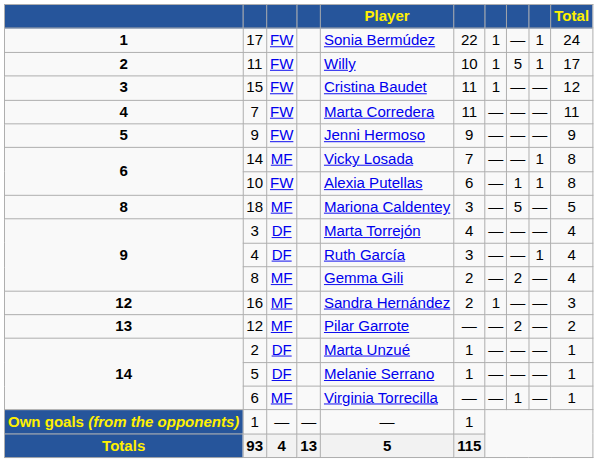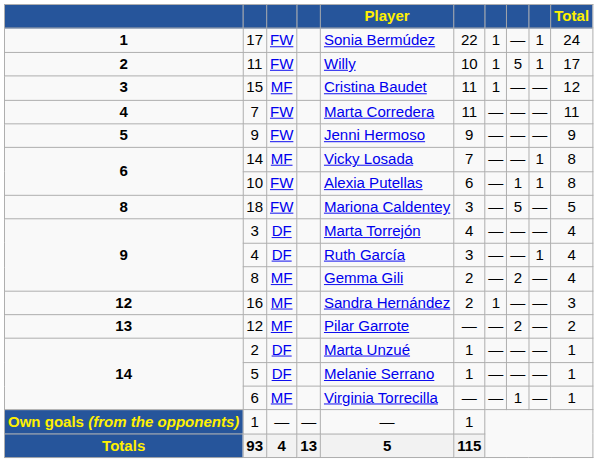(282, 87) FW -> (282, 87) MF
(282, 207) MF -> (282, 207) FW
